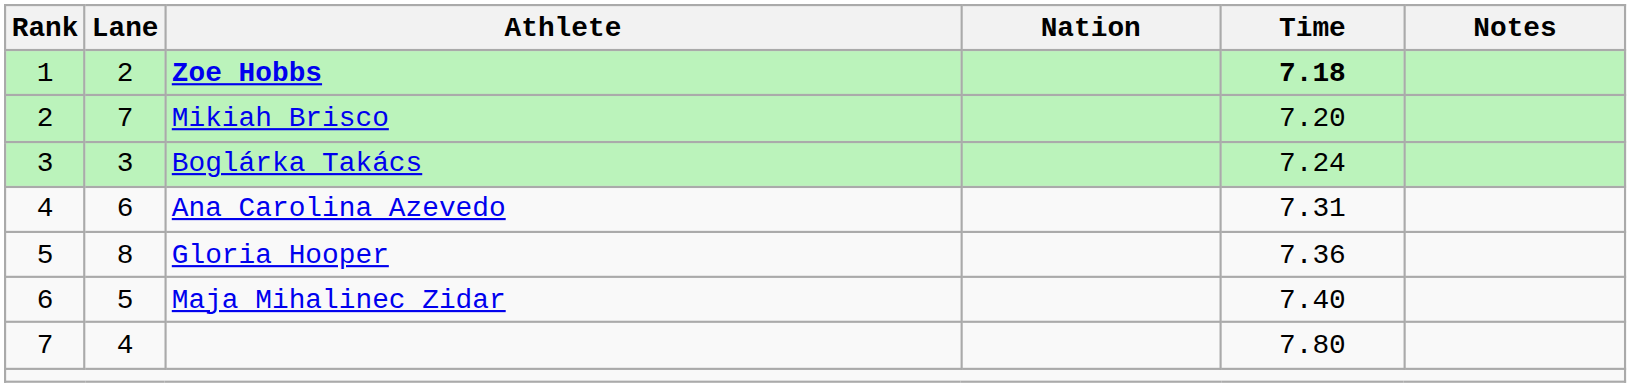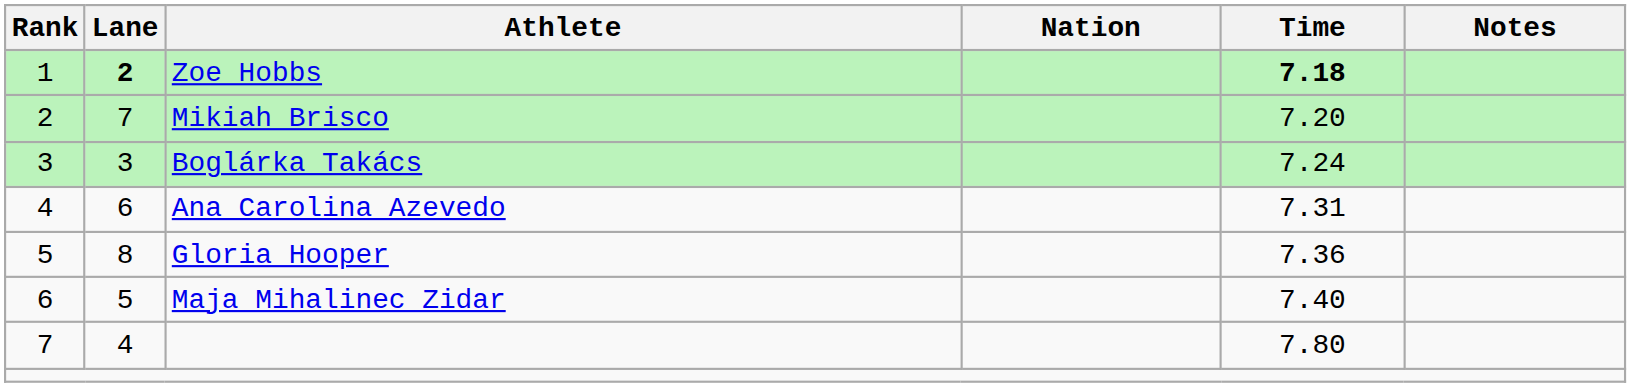(125, 73) normal -> (125, 73) bold
(247, 73) bold -> (247, 73) normal
